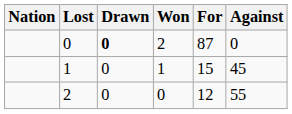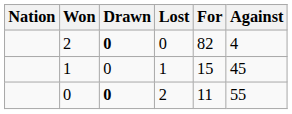columns swapped: (173, 17) <-> (78, 17)
(205, 43) 87 -> (205, 43) 82
(234, 43) 0 -> (234, 43) 4
(105, 95) normal -> (107, 95) bold
(205, 95) 12 -> (205, 95) 11
